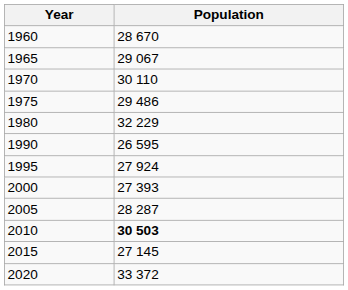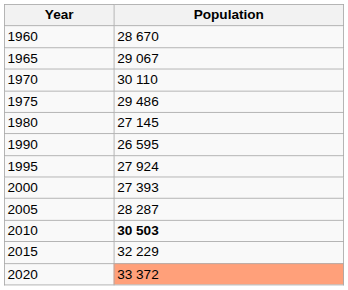(138, 123) 32 229 -> (138, 123) 27 145
(138, 252) 27 145 -> (138, 252) 32 229
(138, 274) no background -> (138, 274) lightsalmon background
